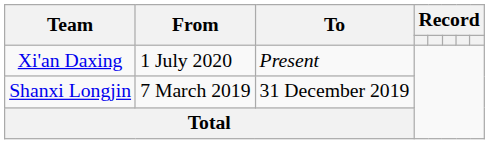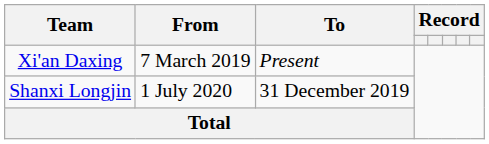(186, 60) 1 July 2020 -> (195, 60) 7 March 2019
(195, 91) 7 March 2019 -> (186, 91) 1 July 2020
